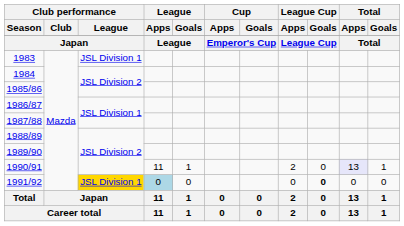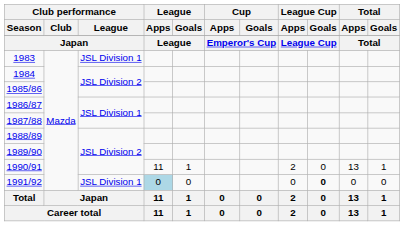(353, 167) lavender background -> (353, 167) no background
(111, 182) gold background -> (111, 182) no background
